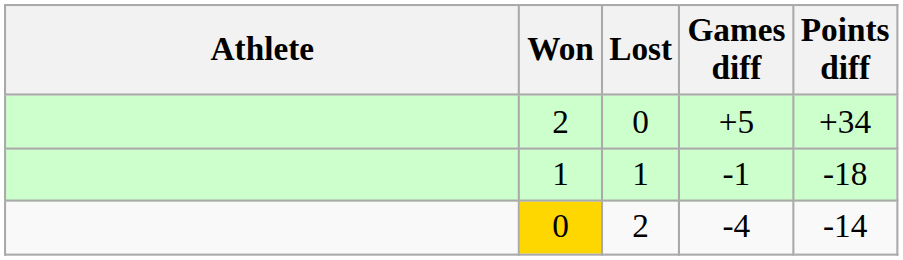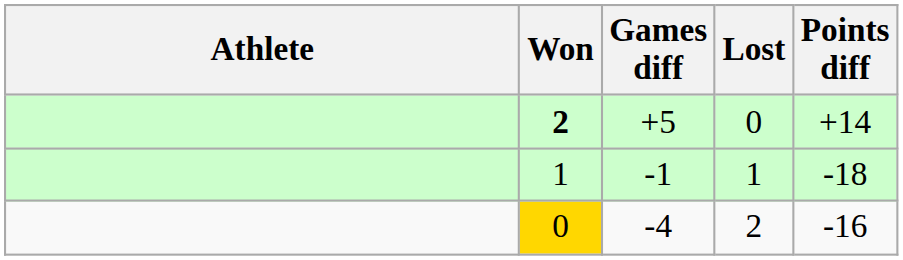columns swapped: (641, 49) <-> (736, 49)
(561, 121) normal -> (561, 121) bold
(845, 121) +34 -> (845, 121) +14
(845, 226) -14 -> (845, 226) -16
